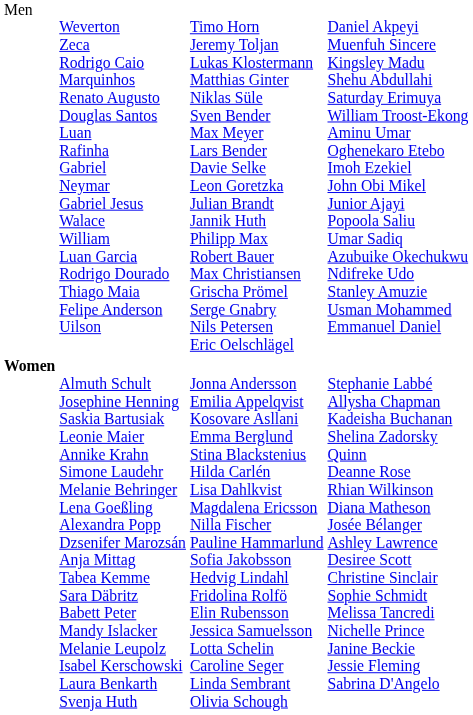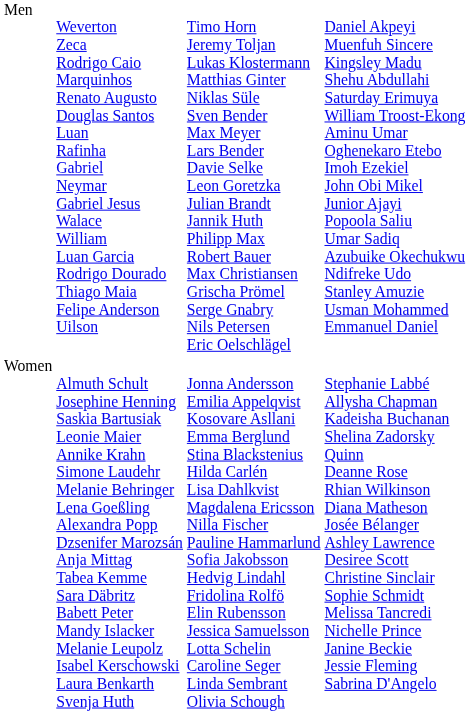(30, 366) bold -> (28, 366) normal
